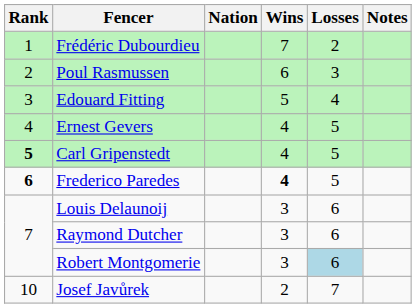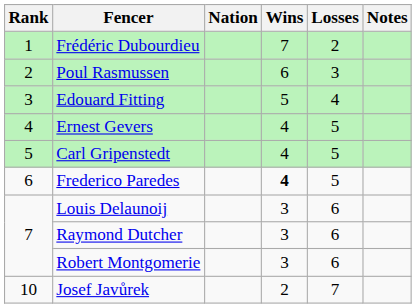(28, 153) bold -> (28, 153) normal
(28, 180) bold -> (28, 180) normal
(335, 262) lightblue background -> (335, 262) no background
